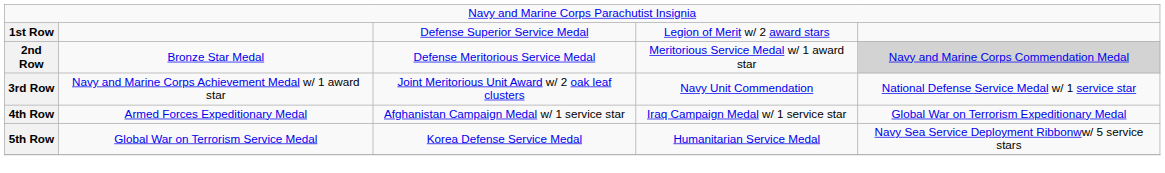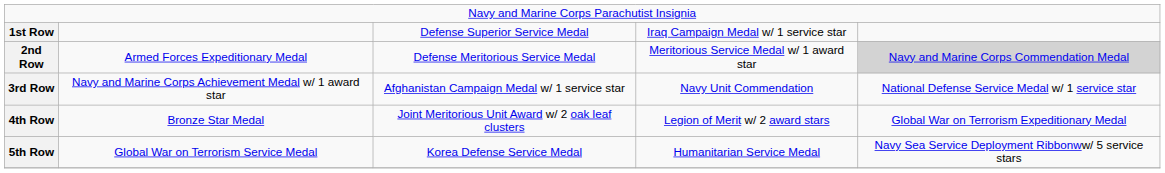(747, 32) Legion of Merit w/ 2 award stars -> (747, 32) Iraq Campaign Medal w/ 1 service star
(216, 57) Bronze Star Medal -> (216, 57) Armed Forces Expeditionary Medal
(504, 89) Joint Meritorious Unit Award w/ 2 oak leaf clusters -> (504, 89) Afghanistan Campaign Medal w/ 1 service star
(216, 114) Armed Forces Expeditionary Medal -> (216, 120) Bronze Star Medal
(504, 114) Afghanistan Campaign Medal w/ 1 service star -> (504, 120) Joint Meritorious Unit Award w/ 2 oak leaf clusters
(747, 114) Iraq Campaign Medal w/ 1 service star -> (747, 120) Legion of Merit w/ 2 award stars
